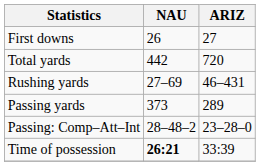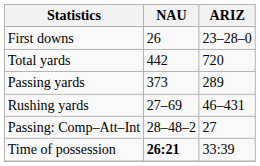(210, 38) 27 -> (227, 38) 23–28–0
rows swapped: (48, 82) <-> (46, 105)
(227, 127) 23–28–0 -> (210, 127) 27
